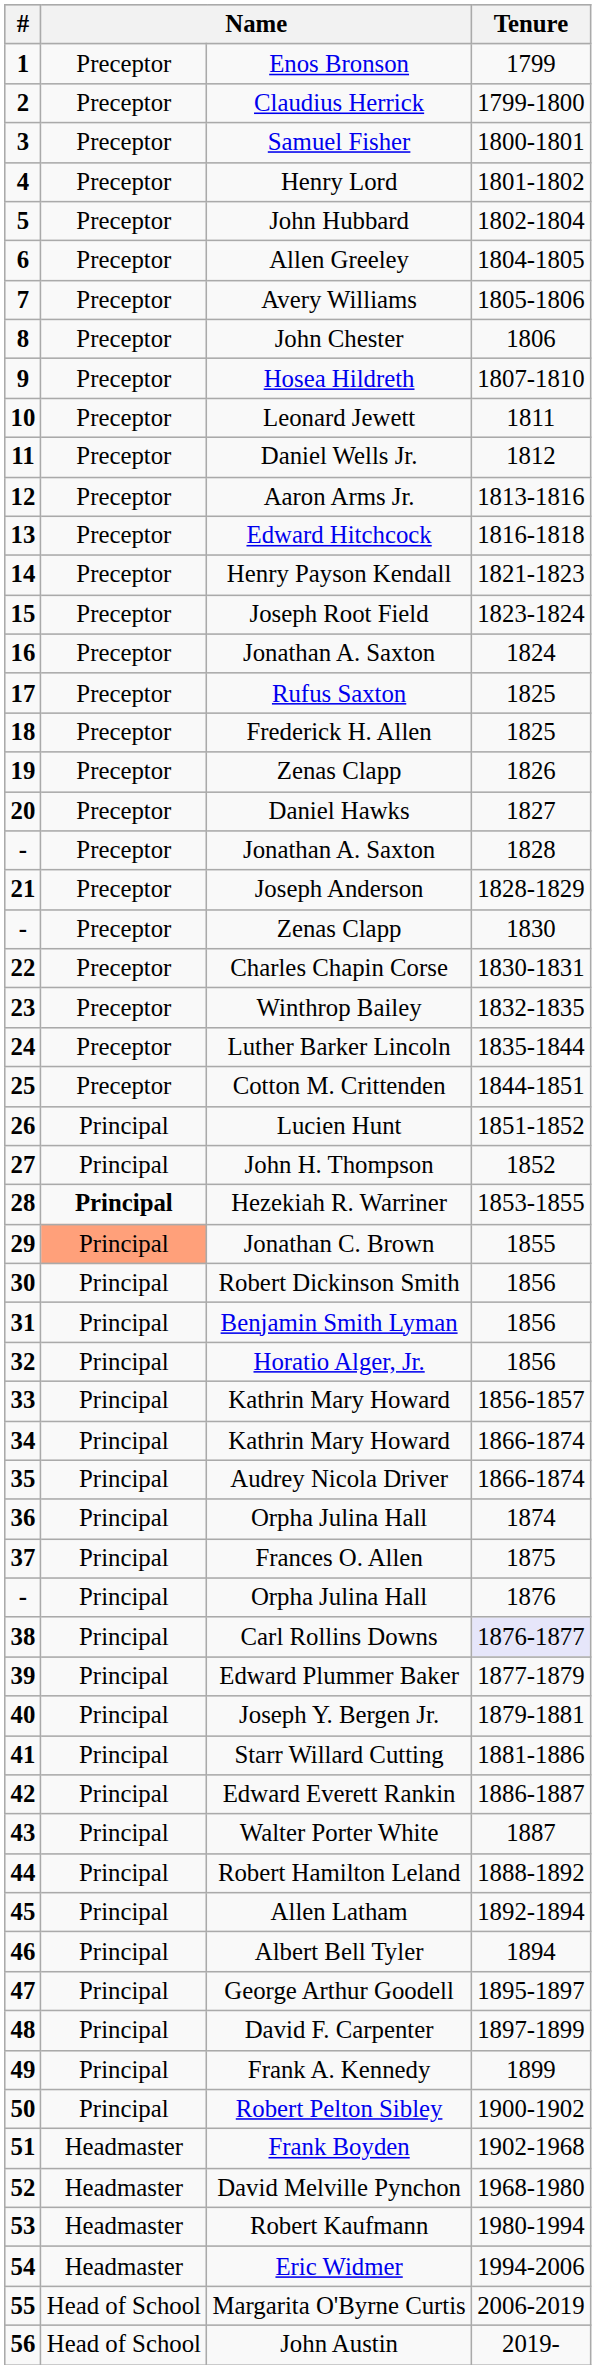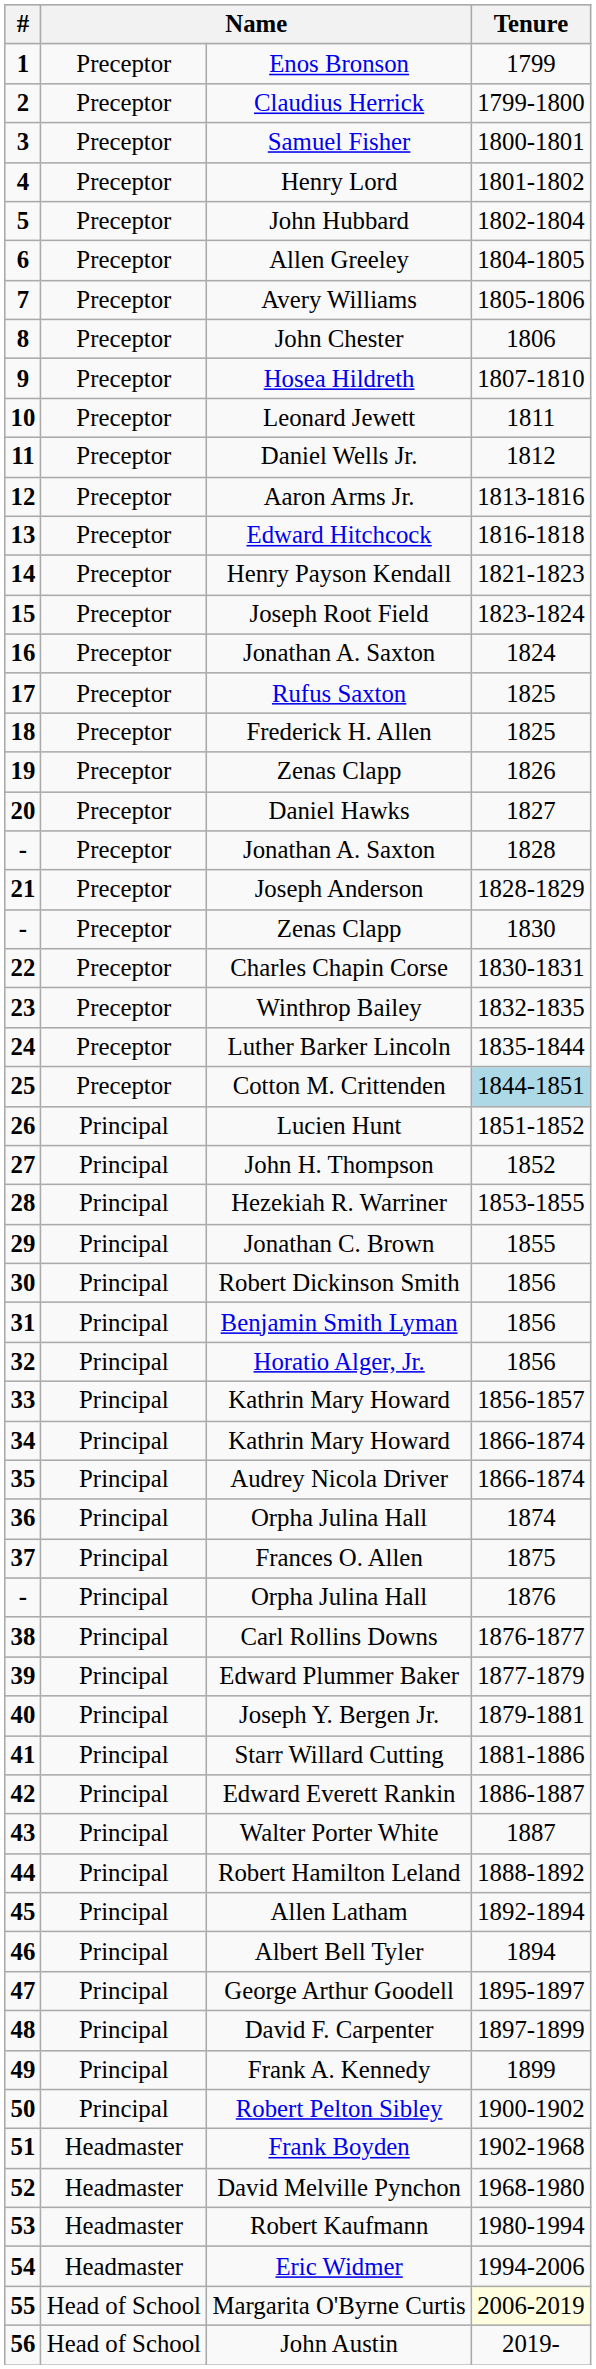(531, 1086) no background -> (531, 1086) lightblue background
(124, 1204) bold -> (124, 1204) normal
(124, 1243) lightsalmon background -> (124, 1243) no background
(531, 1636) lavender background -> (531, 1636) no background
(531, 2305) no background -> (531, 2305) lightyellow background
